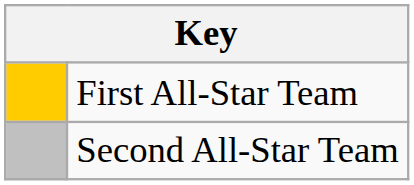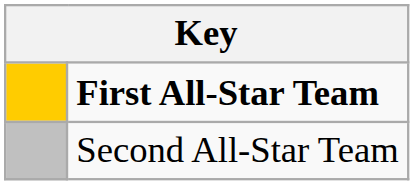(217, 91) normal -> (228, 91) bold
